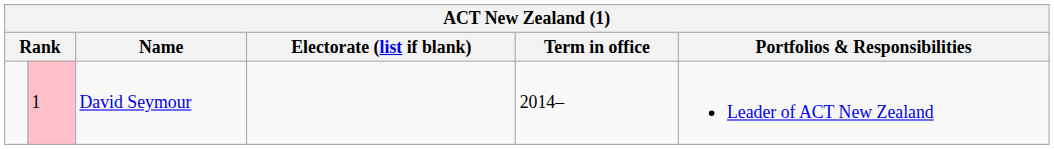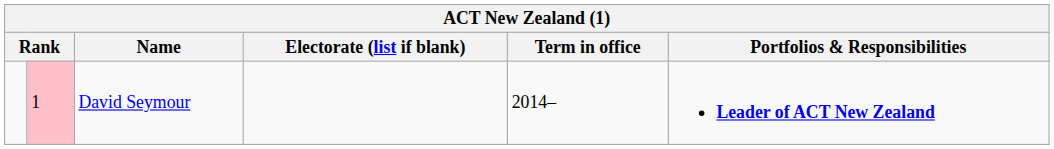(864, 113) normal -> (858, 113) bold
